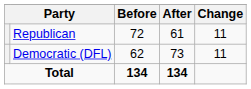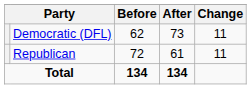rows swapped: (62, 53) <-> (44, 34)
